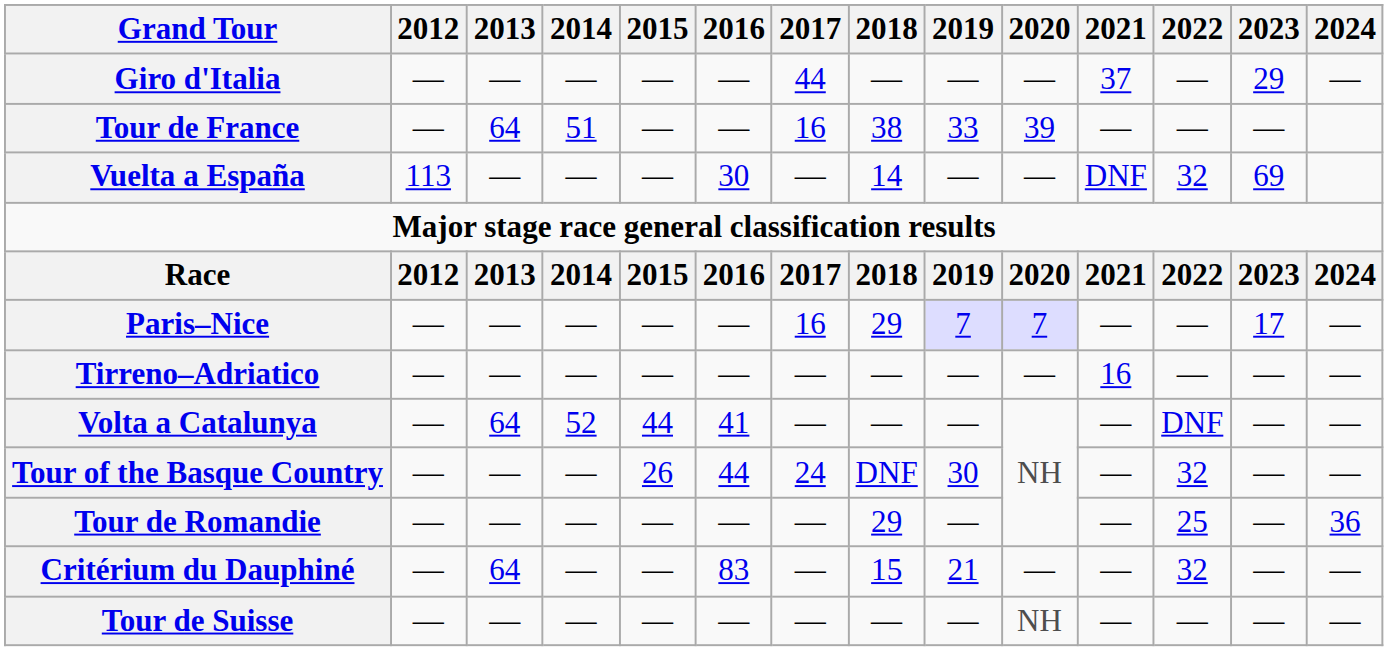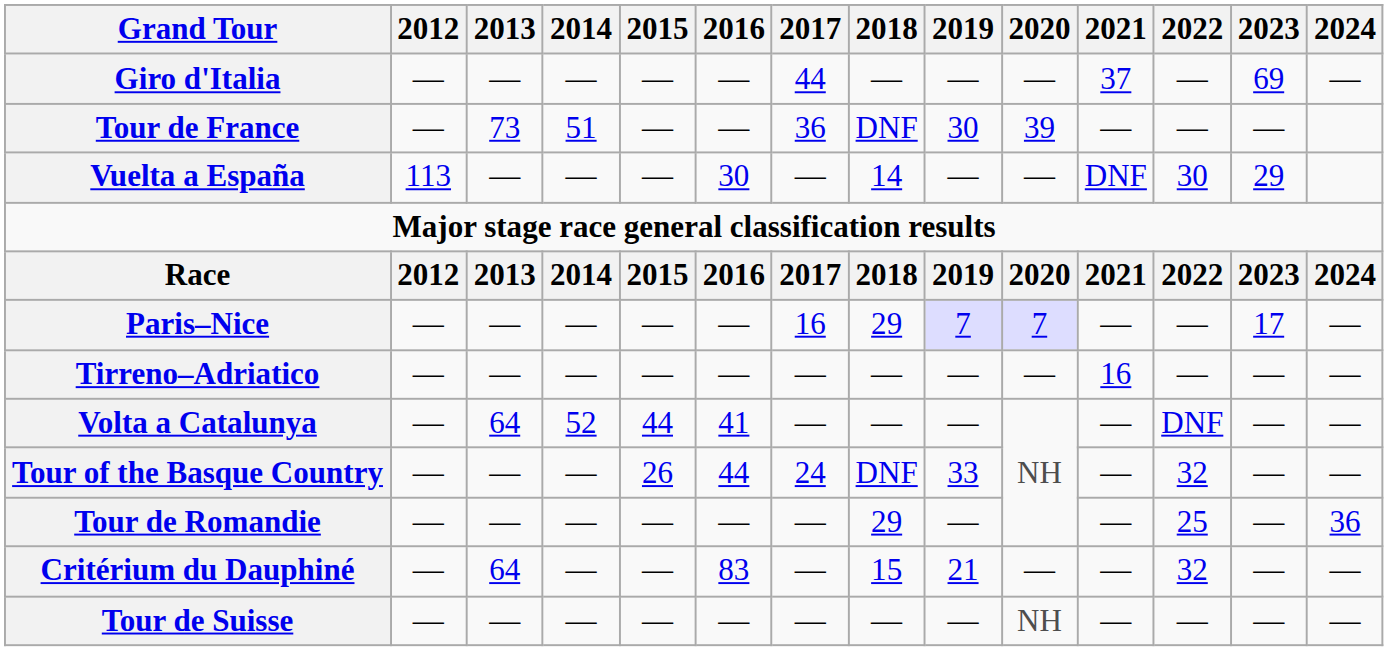(1269, 78) 29 -> (1269, 78) 69
(505, 127) 64 -> (505, 127) 73
(810, 127) 16 -> (810, 127) 36
(887, 127) 38 -> (887, 127) DNF
(963, 127) 33 -> (963, 127) 30
(1192, 176) 32 -> (1192, 176) 30
(1269, 176) 69 -> (1269, 176) 29
(963, 472) 30 -> (963, 472) 33
